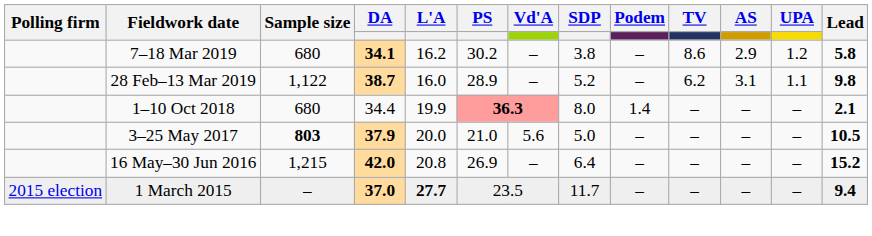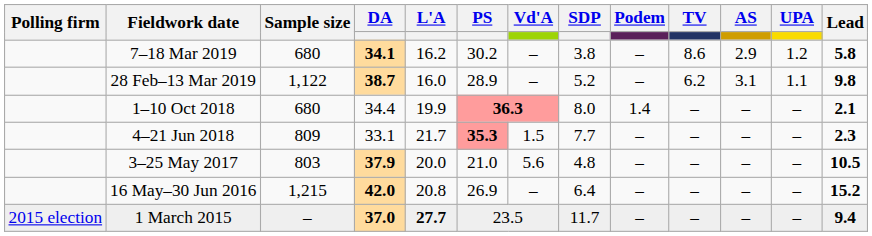+ row: (183, 135)
(307, 135) bold -> (307, 163) normal
(585, 135) 5.0 -> (585, 163) 4.8
